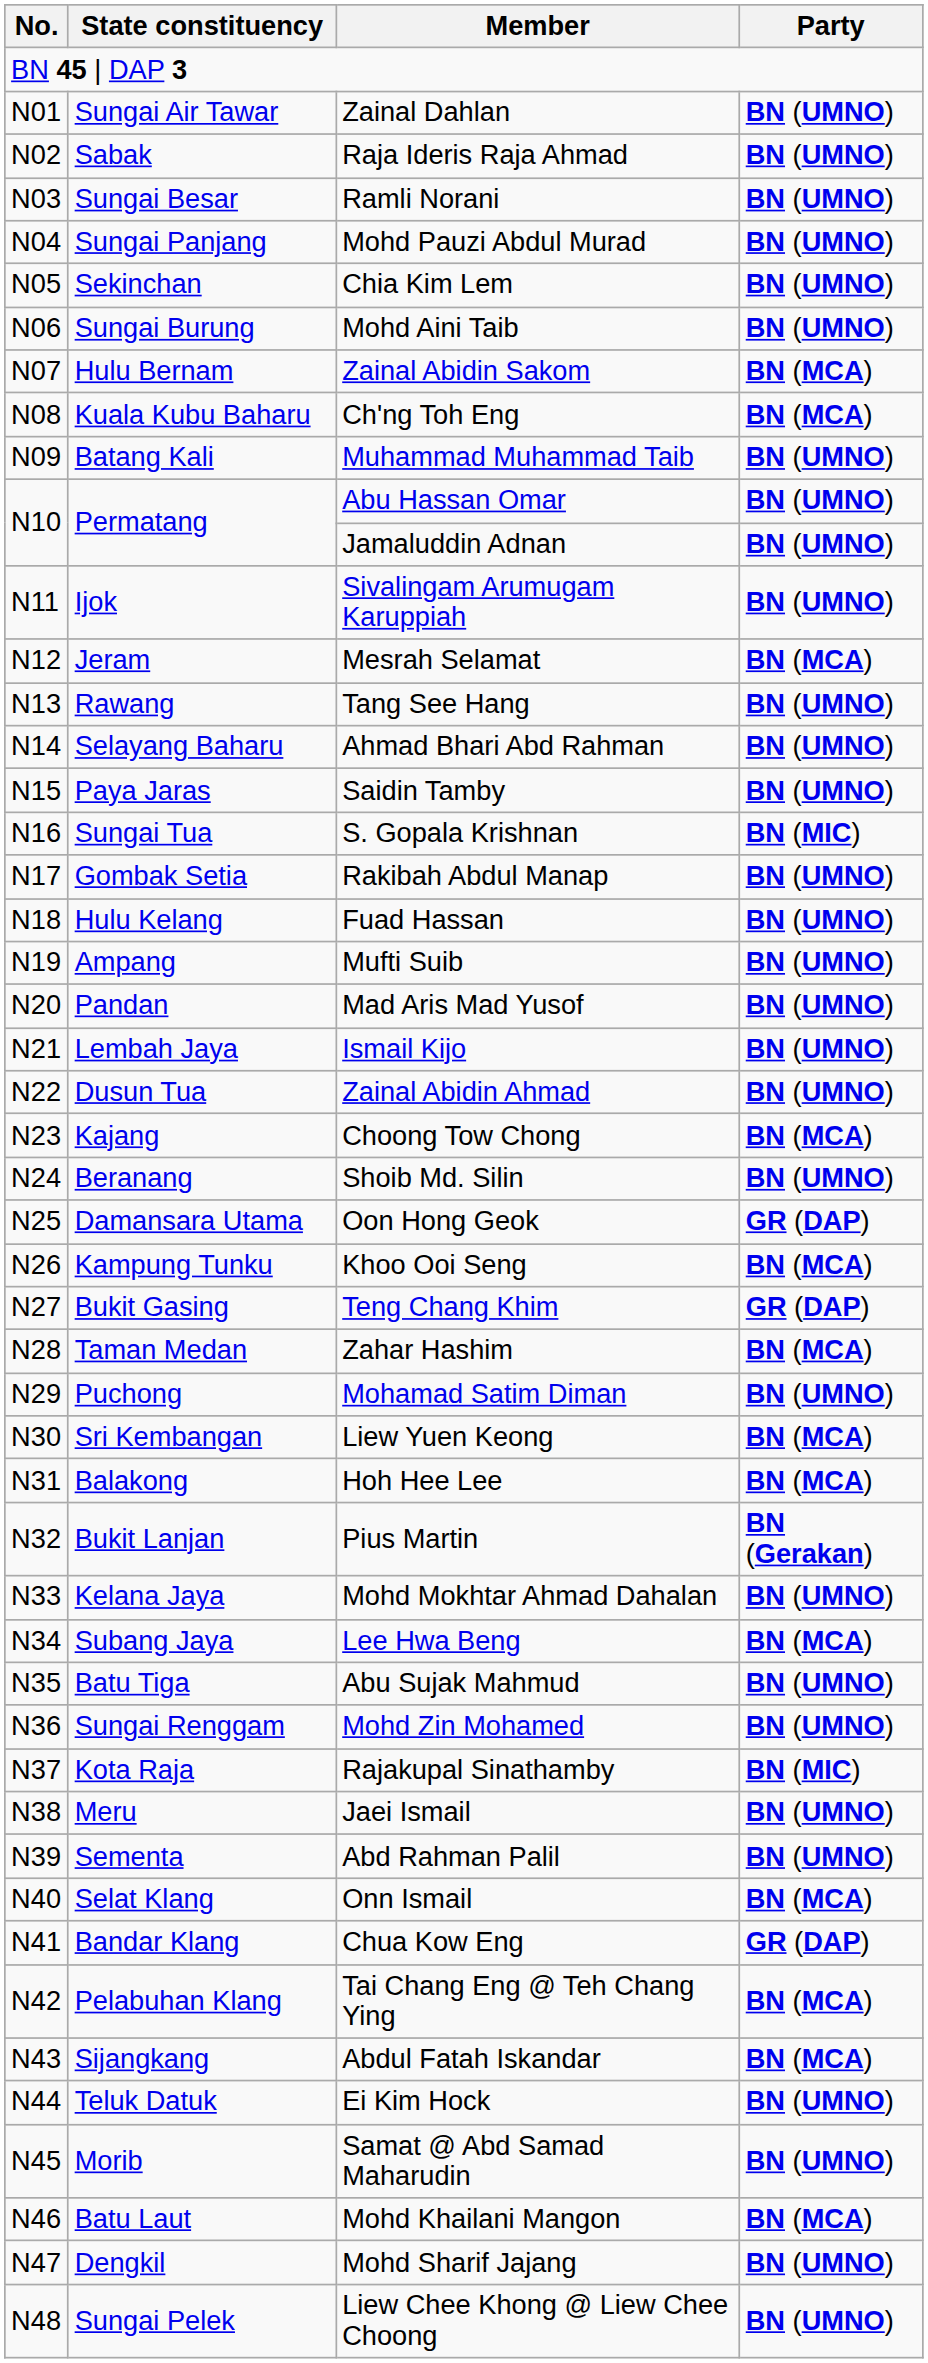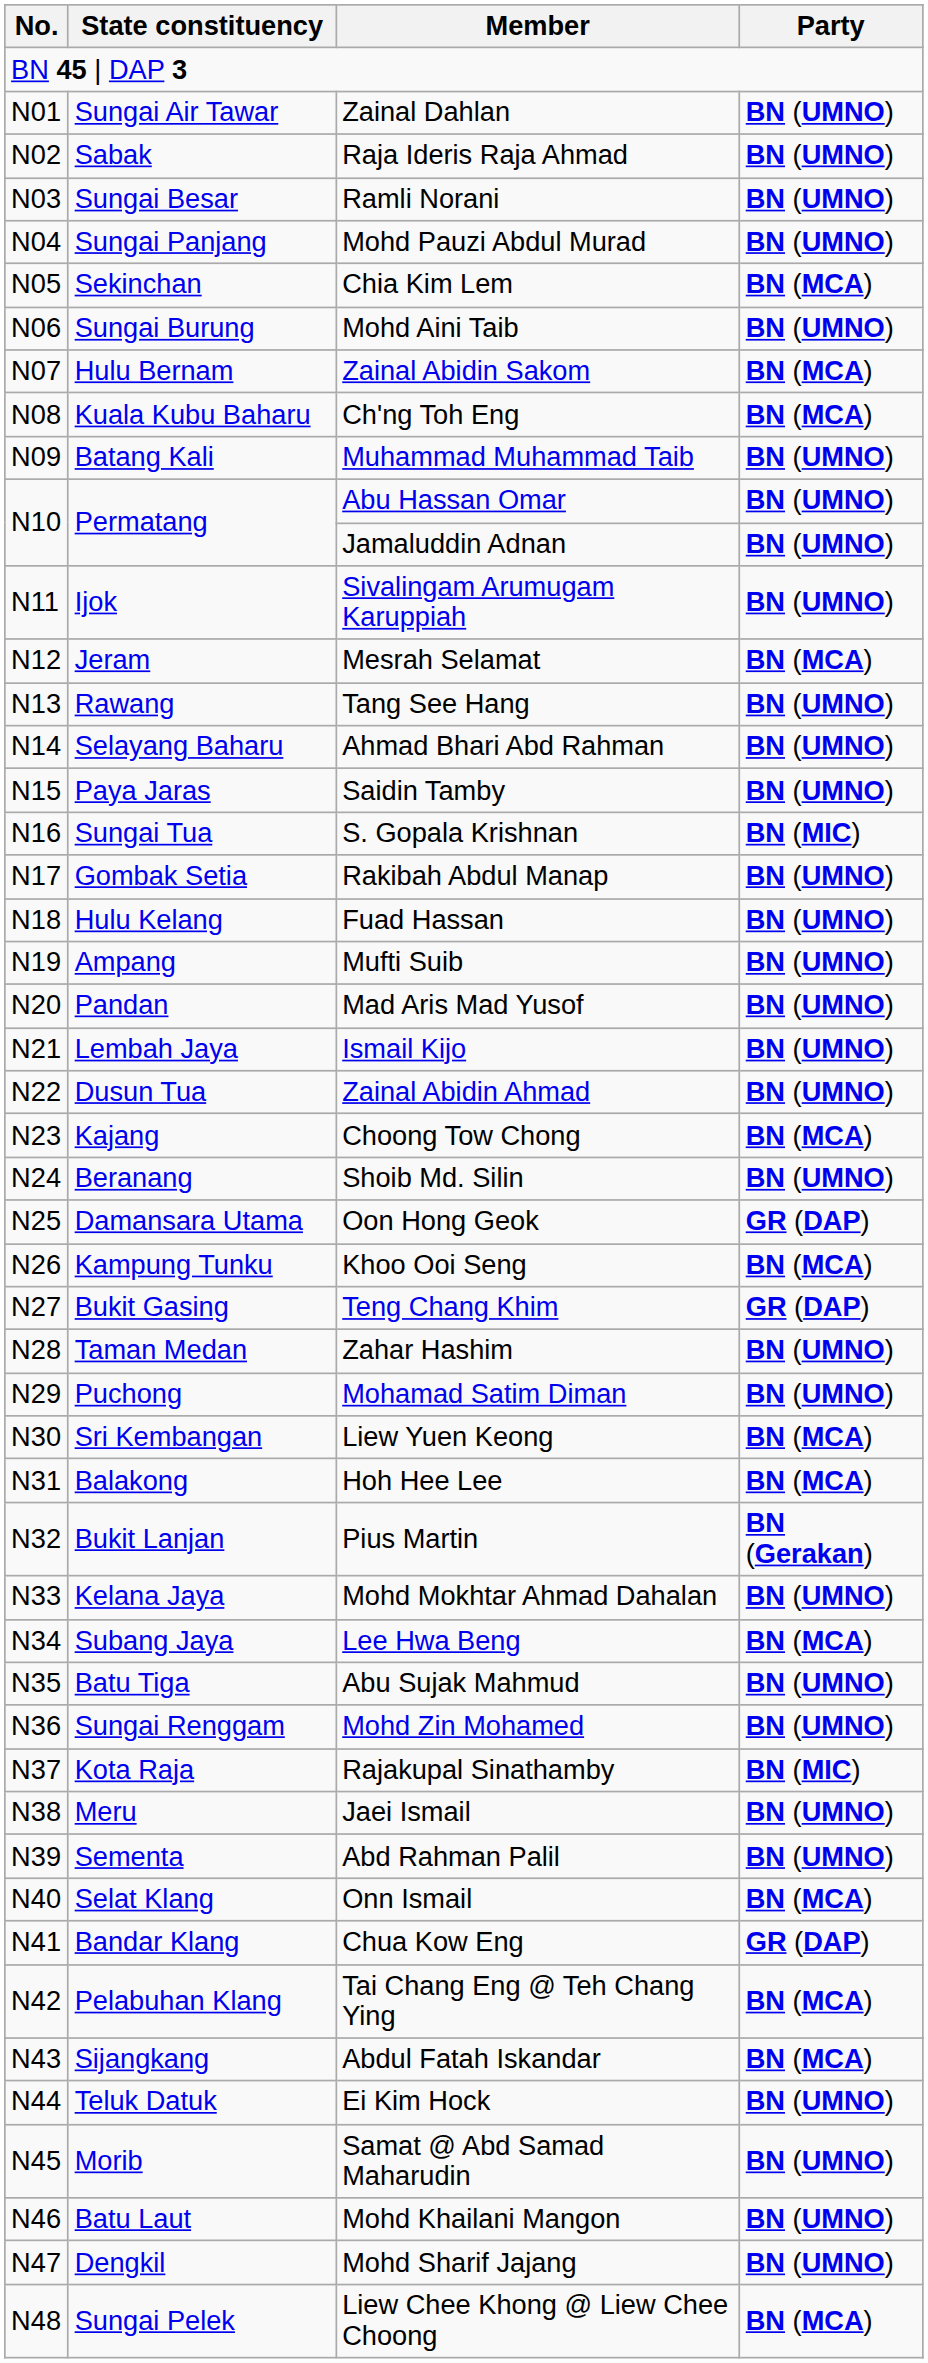(820, 284) BN (UMNO) -> (809, 284) BN (MCA)
(809, 1350) BN (MCA) -> (820, 1350) BN (UMNO)
(809, 2219) BN (MCA) -> (820, 2219) BN (UMNO)
(820, 2320) BN (UMNO) -> (809, 2320) BN (MCA)
